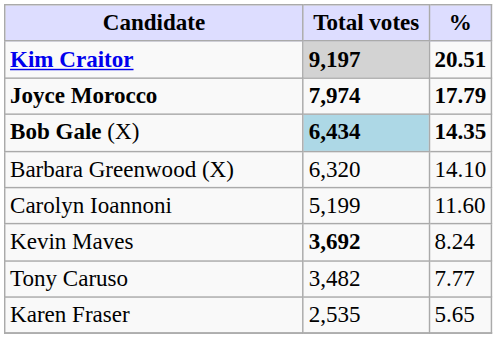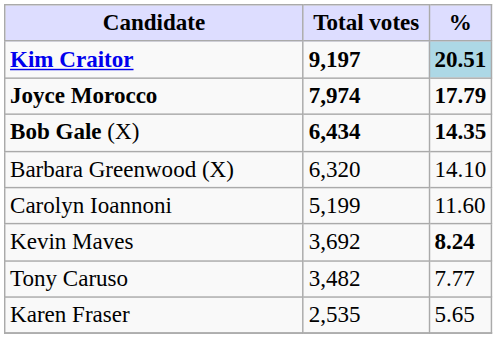(335, 59) lightgrey background -> (335, 59) no background
(460, 59) no background -> (460, 59) lightblue background
(335, 132) lightblue background -> (335, 132) no background
(335, 242) bold -> (335, 242) normal
(455, 242) normal -> (455, 242) bold
